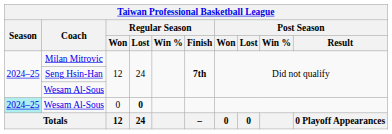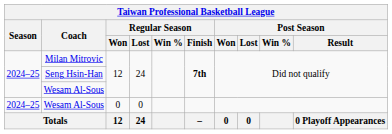(23, 105) paleturquoise background -> (23, 105) no background
(141, 105) bold -> (141, 105) normal
